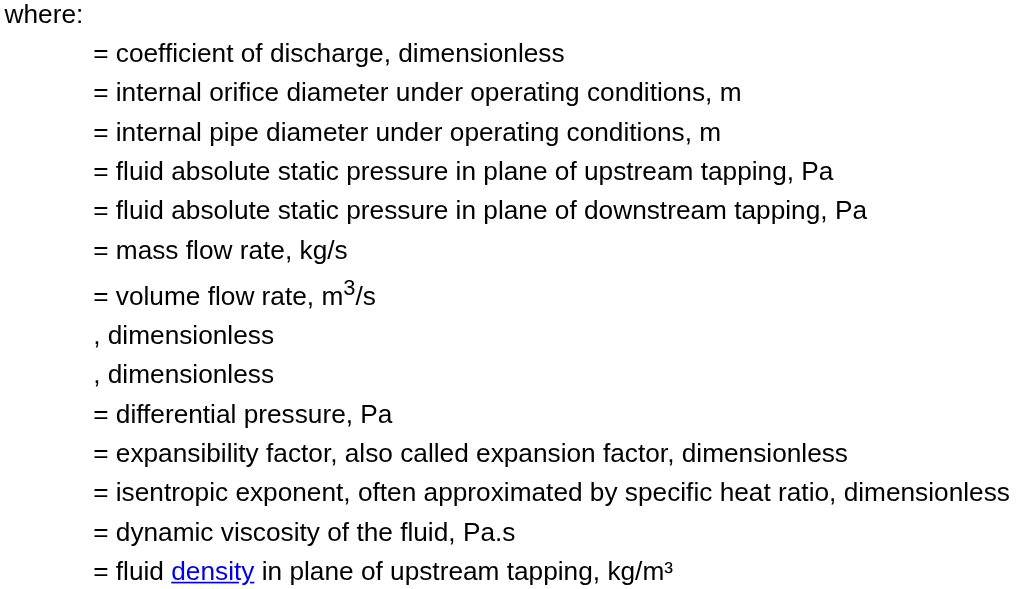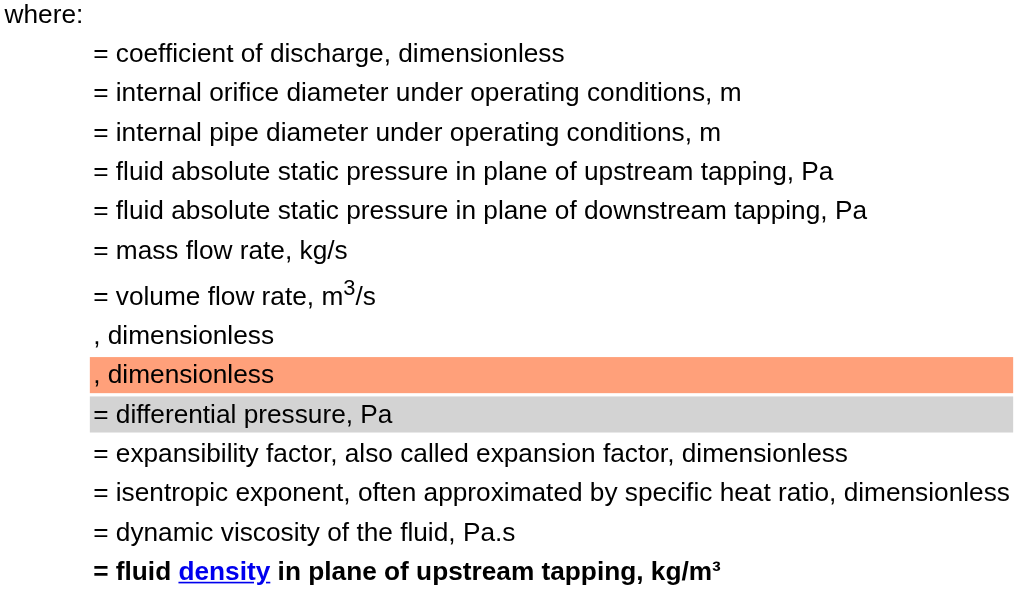(184, 375) no background -> (184, 375) lightsalmon background
(243, 414) no background -> (243, 414) lightgrey background
(383, 572) normal -> (407, 572) bold
